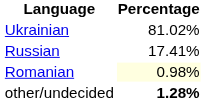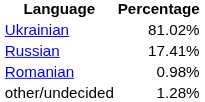(178, 72) lightyellow background -> (178, 72) no background
(178, 93) bold -> (178, 93) normal
